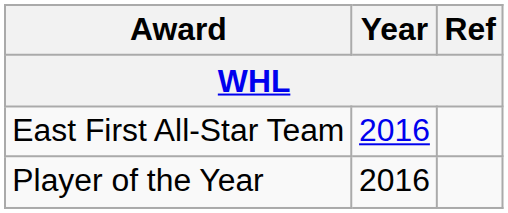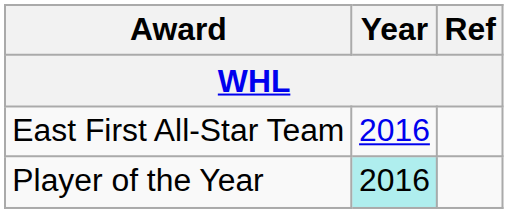(394, 181) no background -> (394, 181) paleturquoise background
